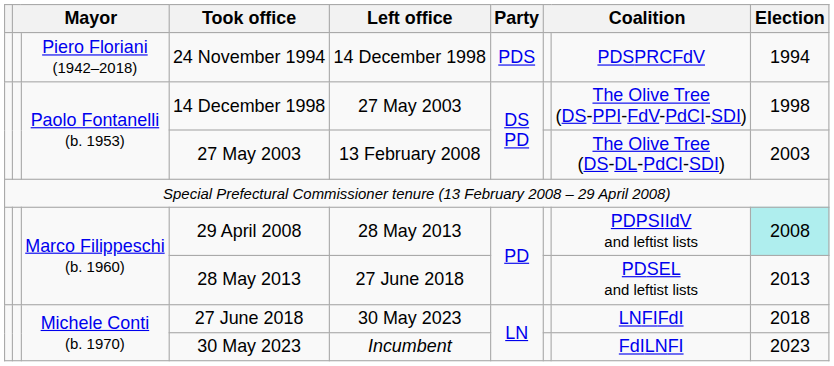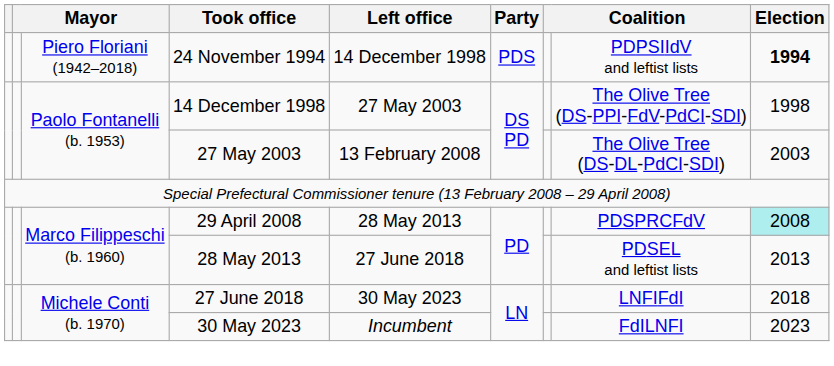(651, 57) PDSPRCFdV -> (651, 57) PDPSIIdV and leftist lists
(790, 57) normal -> (790, 57) bold
(651, 231) PDPSIIdV and leftist lists -> (651, 221) PDSPRCFdV
